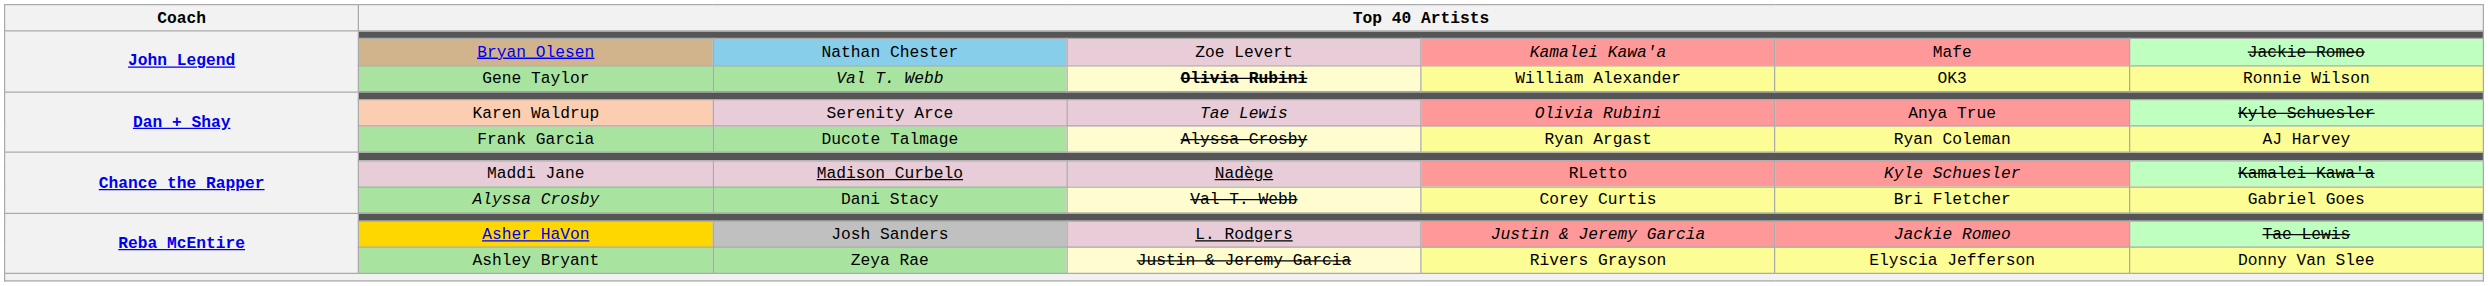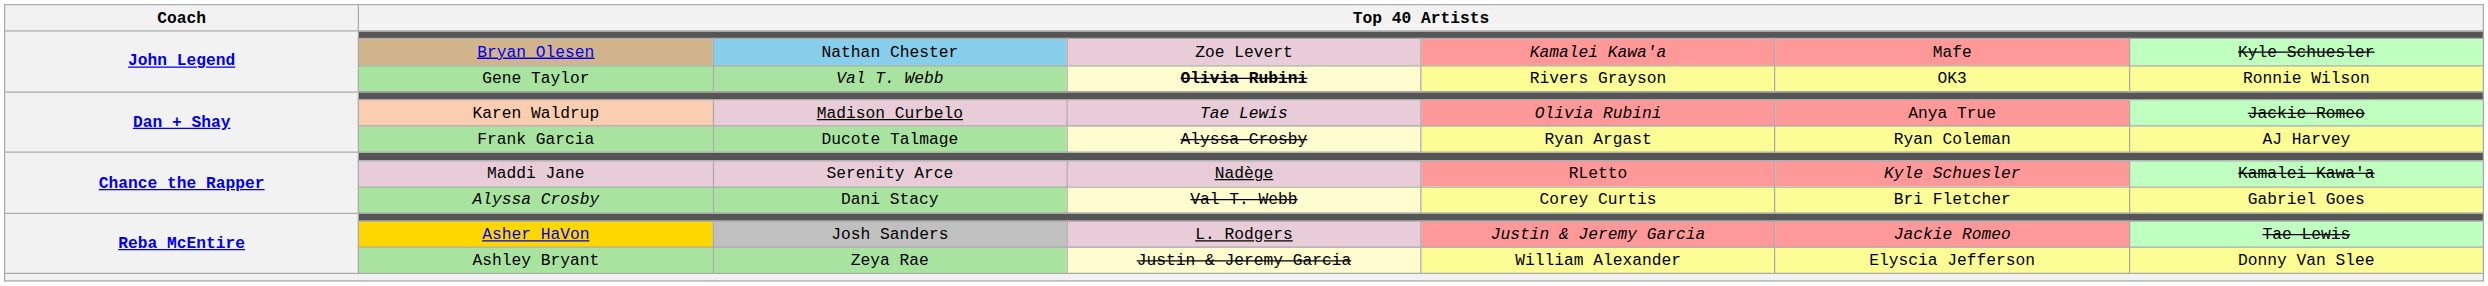(2306, 52) Jackie Romeo -> (2306, 52) Kyle Schuesler
(1598, 79) William Alexander -> (1598, 79) Rivers Grayson
(890, 113) Serenity Arce -> (890, 113) Madison Curbelo
(2306, 113) Kyle Schuesler -> (2306, 113) Jackie Romeo
(890, 173) Madison Curbelo -> (890, 173) Serenity Arce
(1598, 261) Rivers Grayson -> (1598, 261) William Alexander
